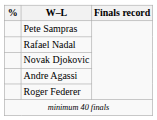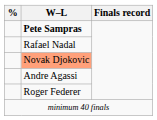(50, 29) normal -> (53, 29) bold
(56, 60) no background -> (56, 60) lightsalmon background
